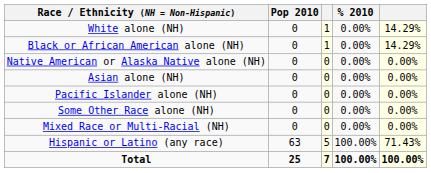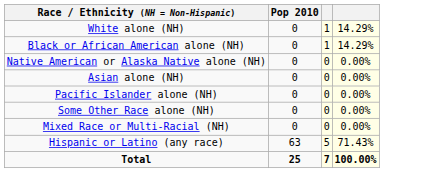- column: (356, 13)
